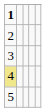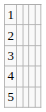(11, 14) bold -> (11, 14) normal
(11, 76) khaki background -> (11, 76) no background
